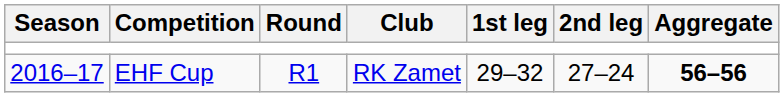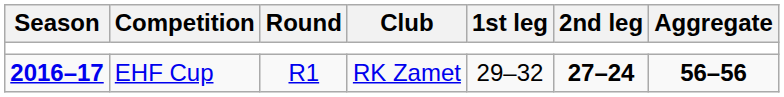(57, 72) normal -> (57, 72) bold
(601, 72) normal -> (601, 72) bold
